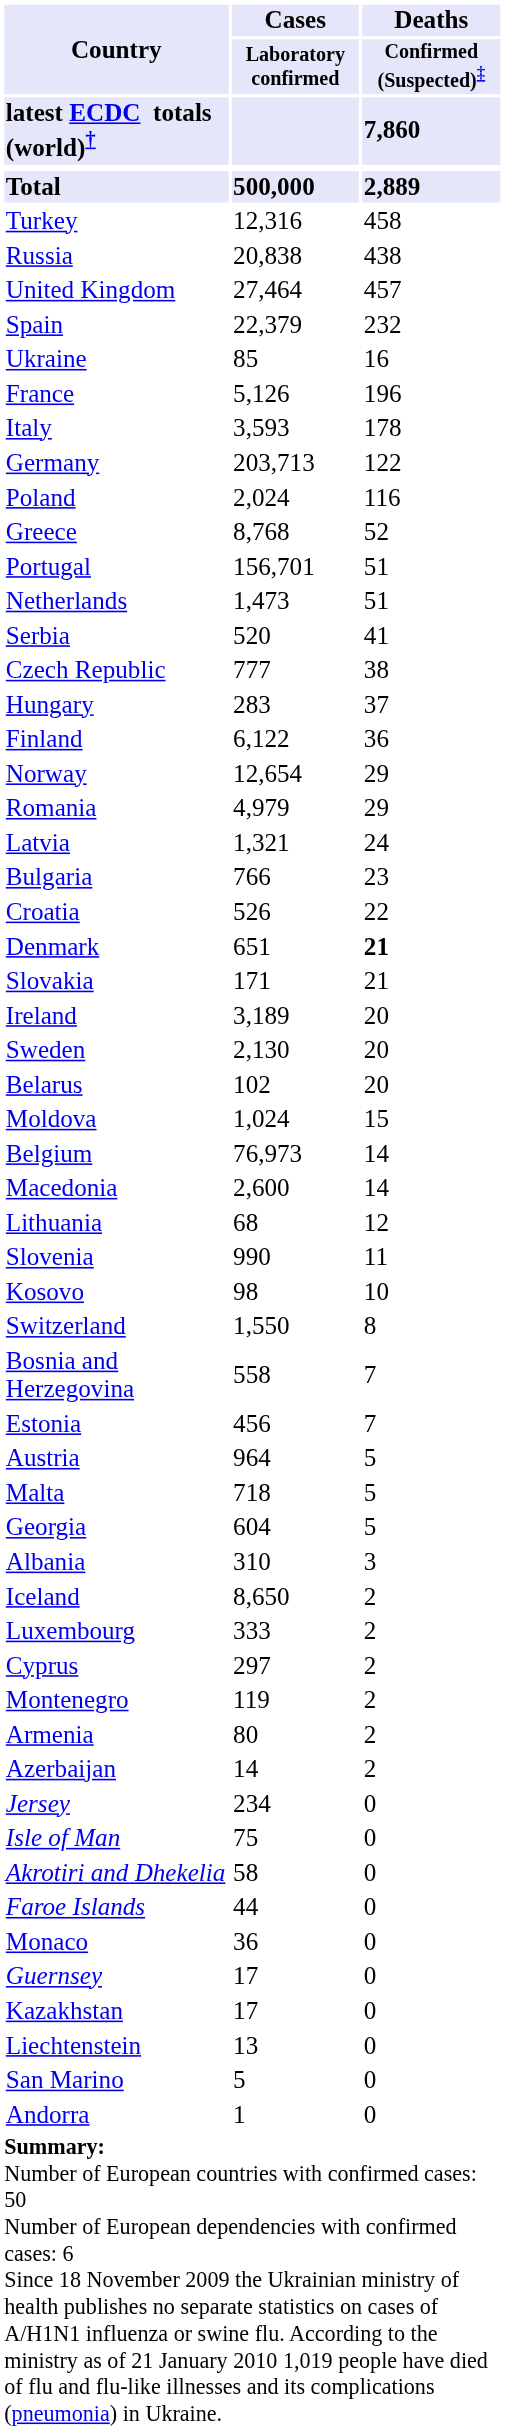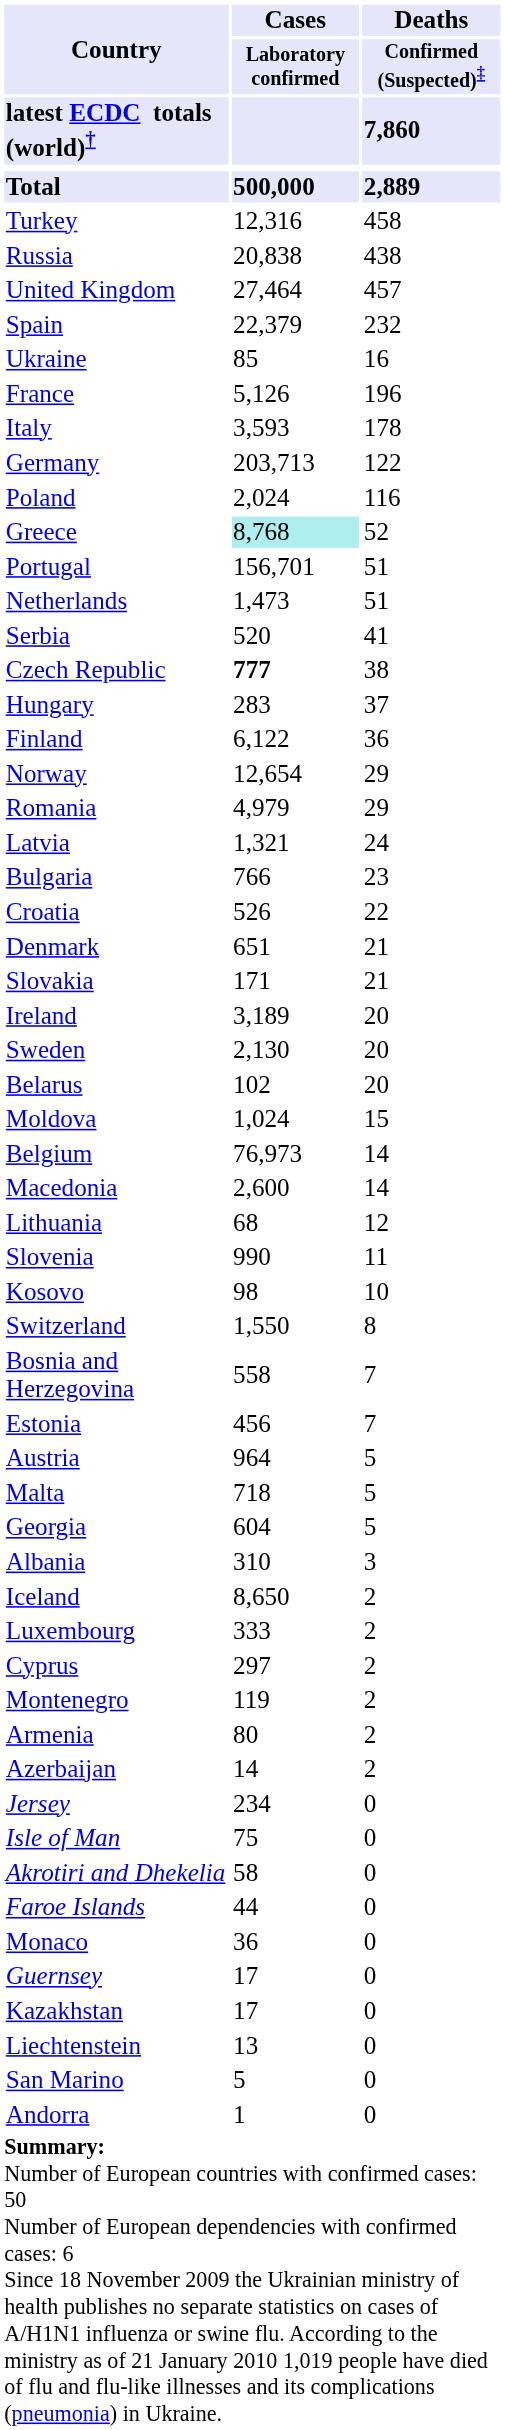(261, 531) no background -> (261, 531) paleturquoise background
(252, 669) normal -> (252, 669) bold
(376, 945) bold -> (376, 945) normal
